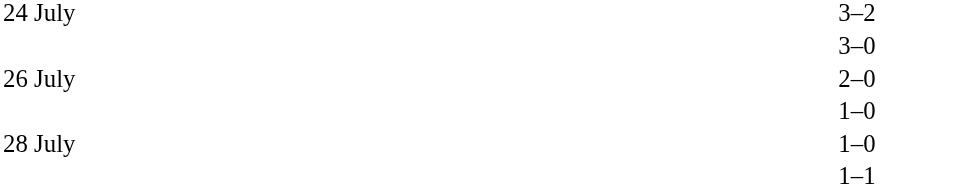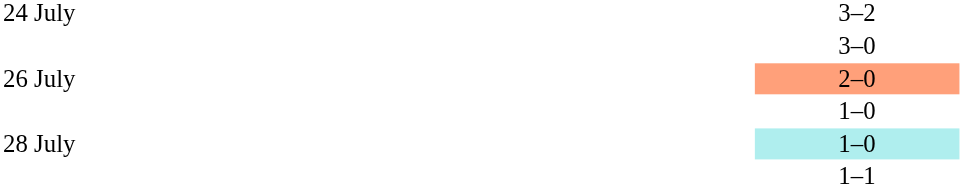(857, 78) no background -> (857, 78) lightsalmon background
(857, 143) no background -> (857, 143) paleturquoise background
